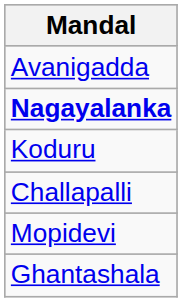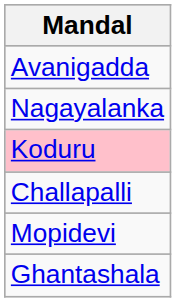(91, 108) bold -> (87, 108) normal
(53, 150) no background -> (53, 150) pink background
